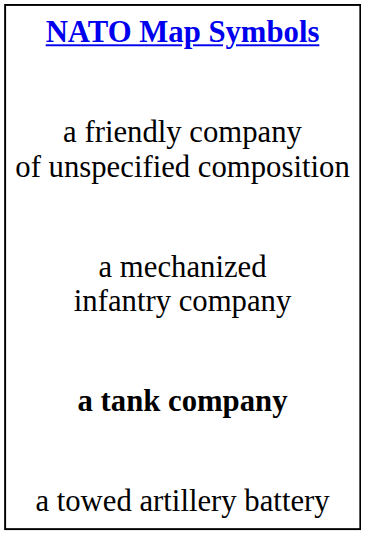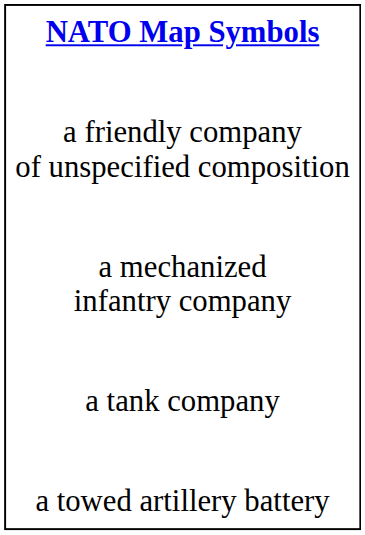(183, 400) bold -> (183, 400) normal
